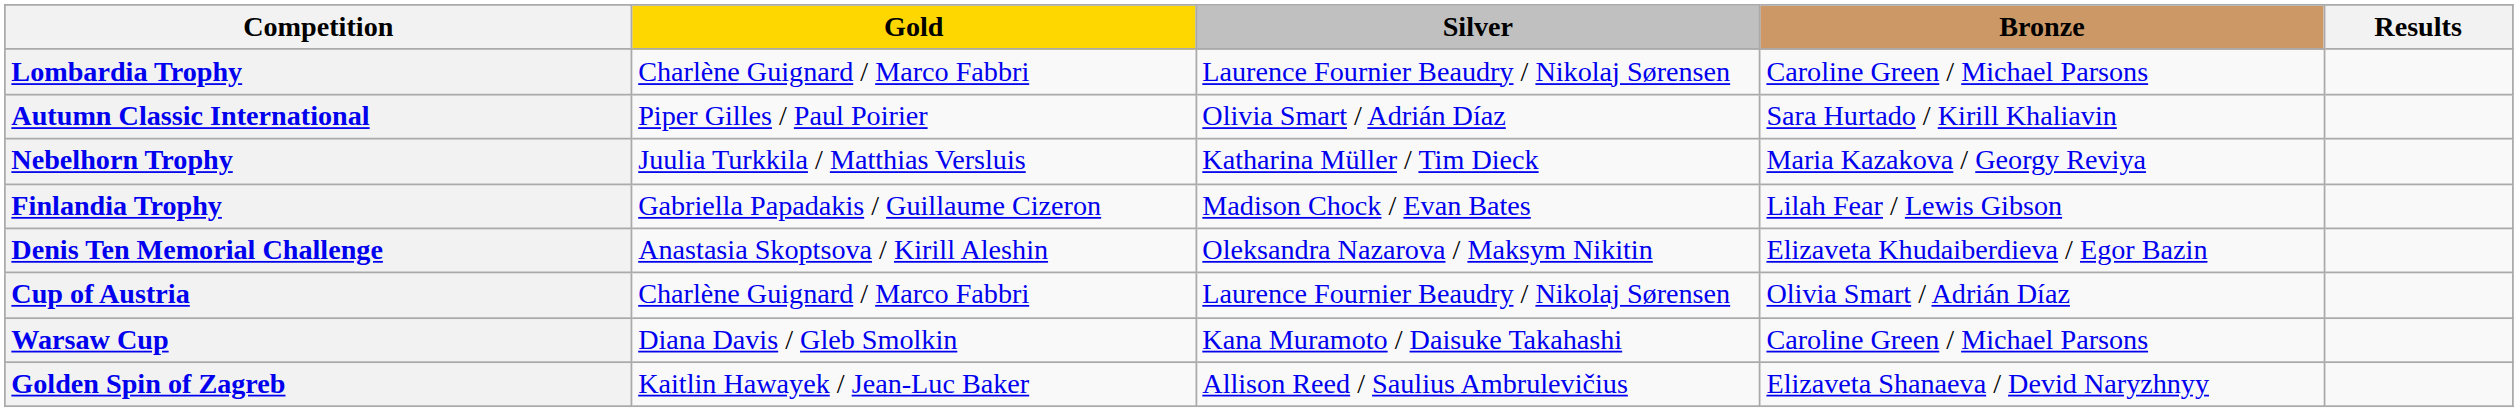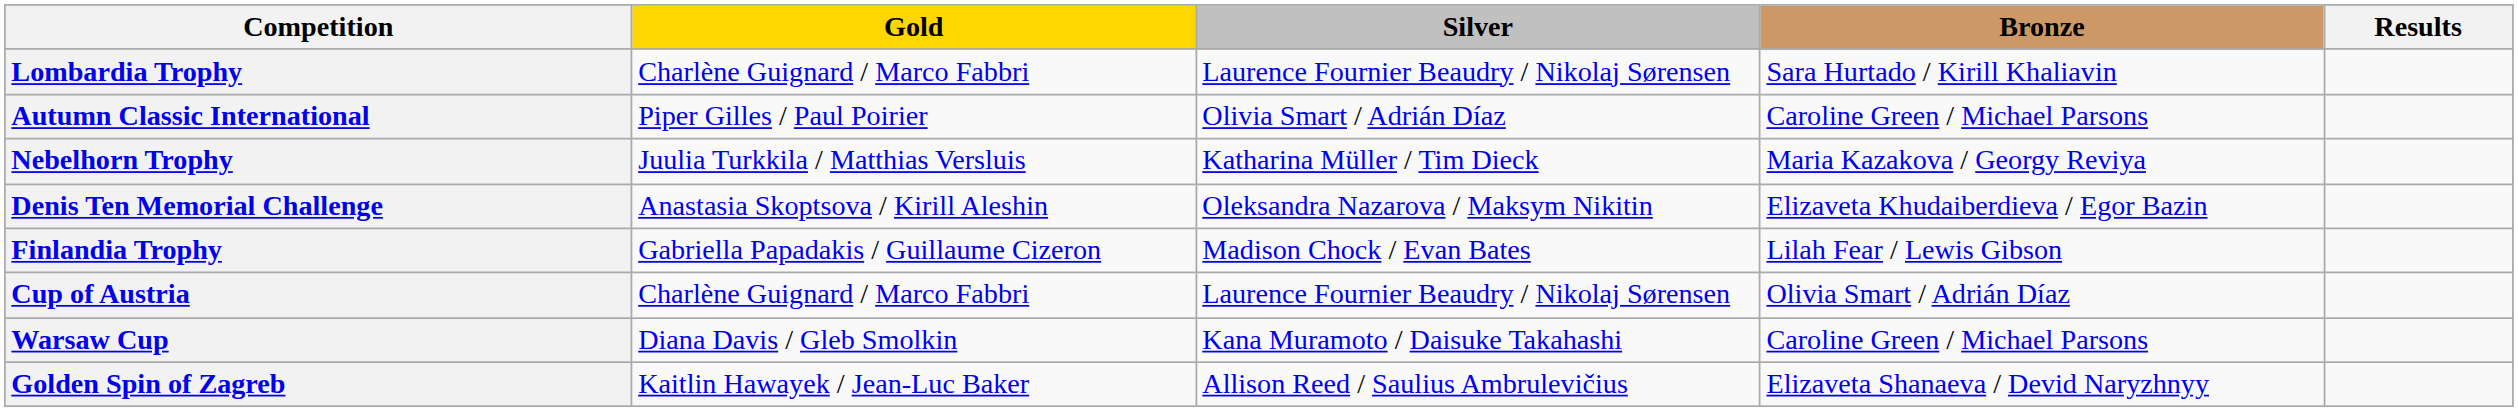(1957, 71) Caroline Green / Michael Parsons -> (1942, 71) Sara Hurtado / Kirill Khaliavin
(1942, 116) Sara Hurtado / Kirill Khaliavin -> (1957, 116) Caroline Green / Michael Parsons
rows swapped: (117, 205) <-> (197, 250)
